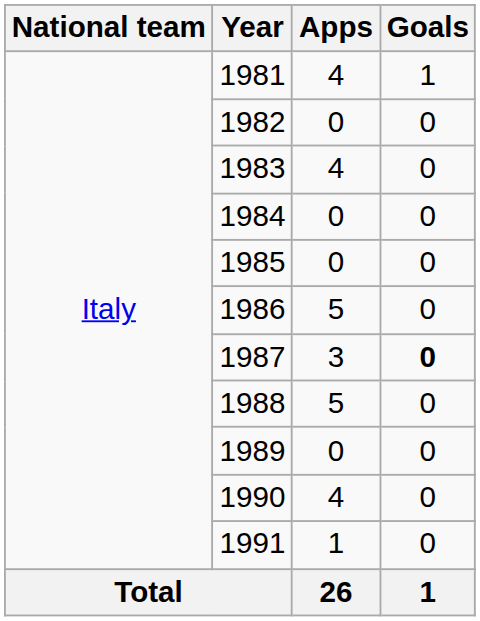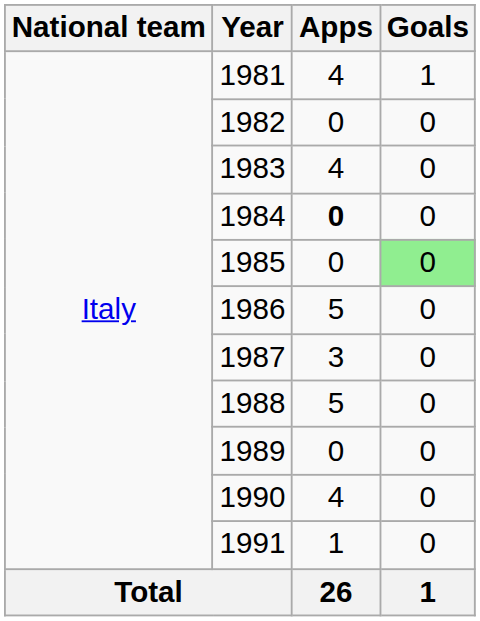(336, 215) normal -> (336, 215) bold
(428, 262) no background -> (428, 262) lightgreen background
(428, 356) bold -> (428, 356) normal
